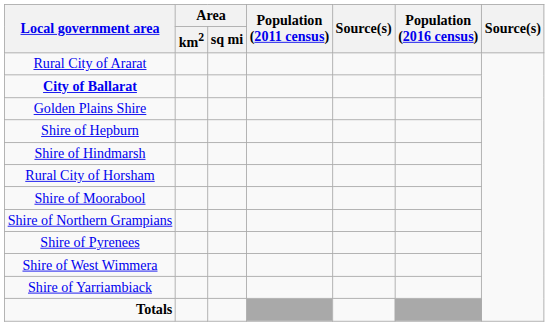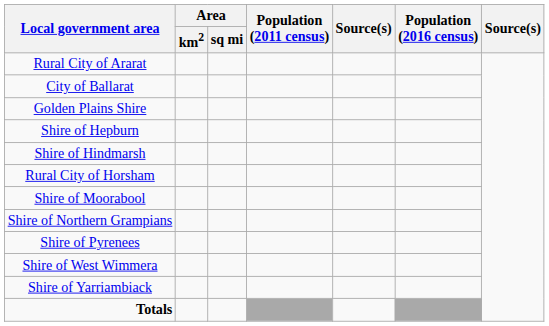(90, 86) bold -> (90, 86) normal
